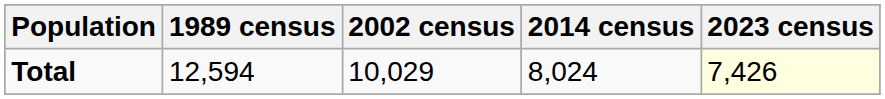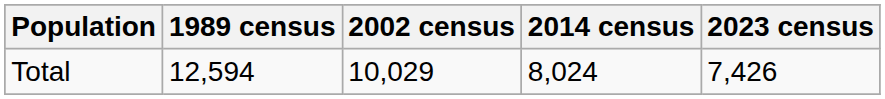(44, 71) bold -> (41, 71) normal
(742, 71) lightyellow background -> (742, 71) no background
